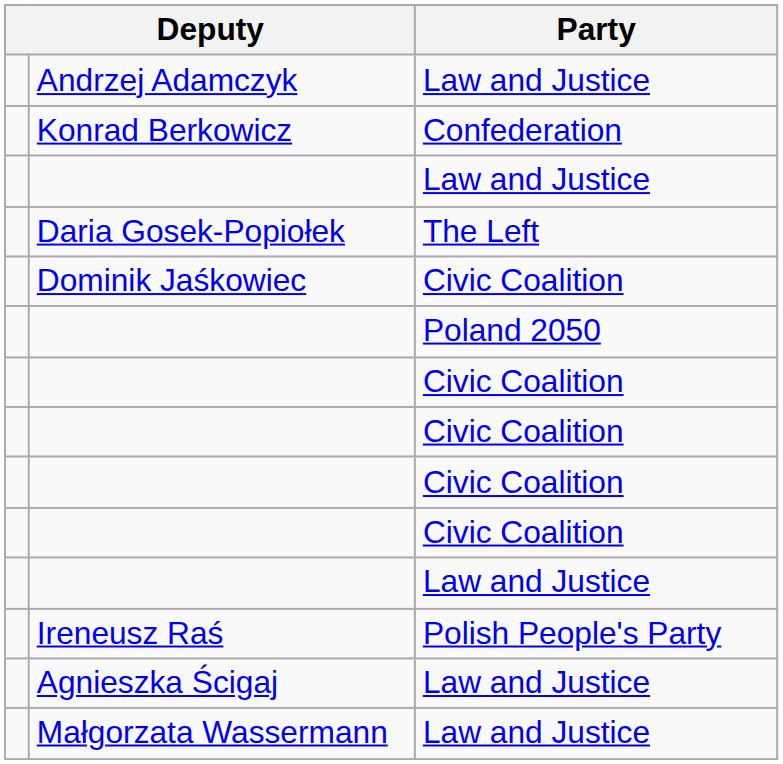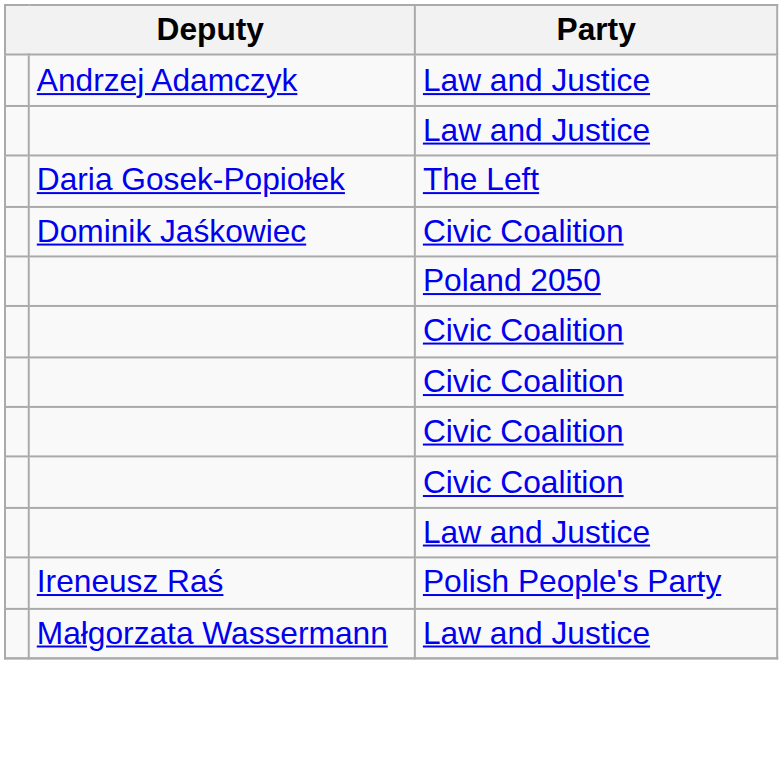- row: (164, 130)
- row: (157, 682)
